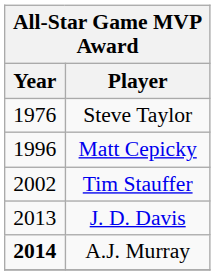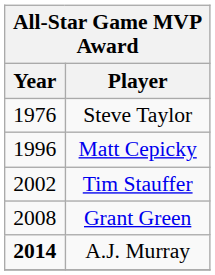+ row: (138, 217)
- row: (138, 217)
